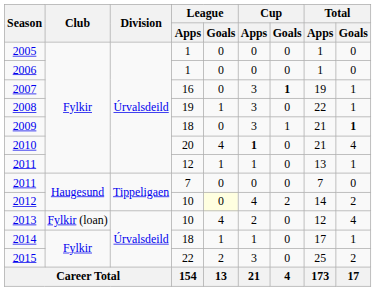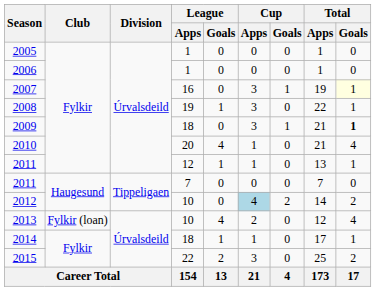(287, 88) bold -> (287, 88) normal
(353, 88) no background -> (353, 88) lightyellow background
(254, 145) bold -> (254, 145) normal
(221, 201) lightyellow background -> (221, 201) no background
(254, 201) no background -> (254, 201) lightblue background
